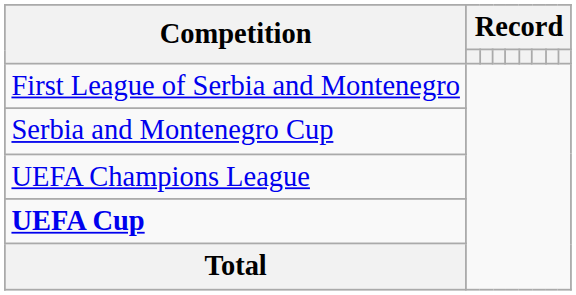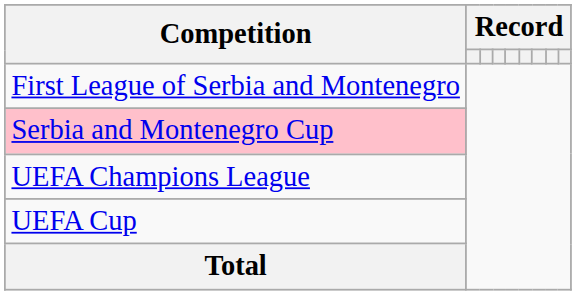(172, 130) no background -> (172, 130) pink background
(78, 220) bold -> (74, 220) normal
